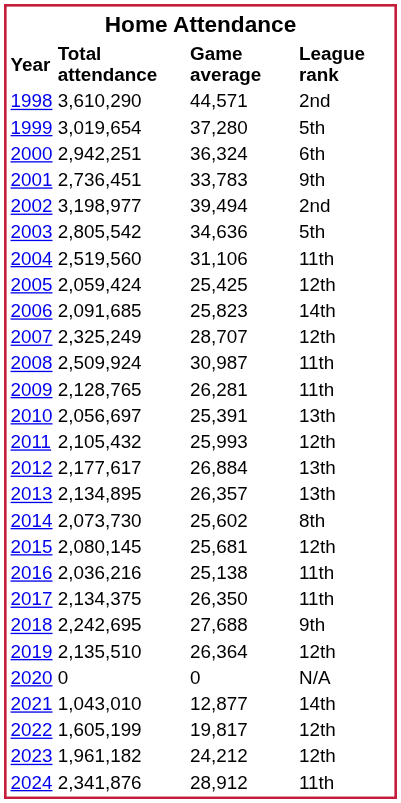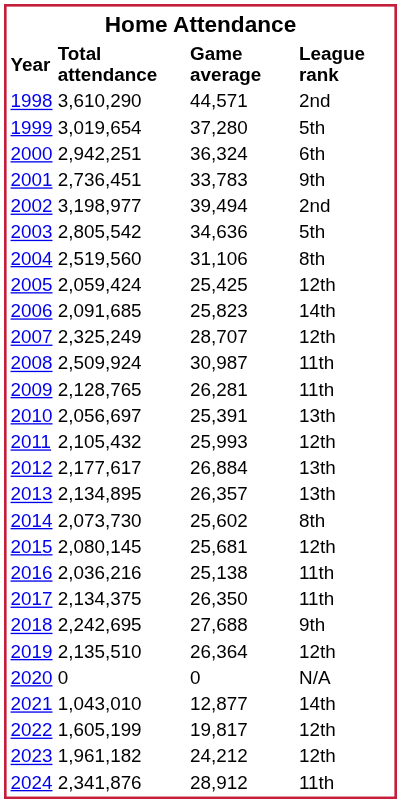(317, 258) 11th -> (312, 258) 8th
